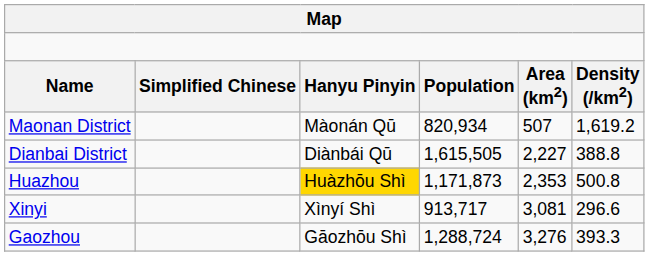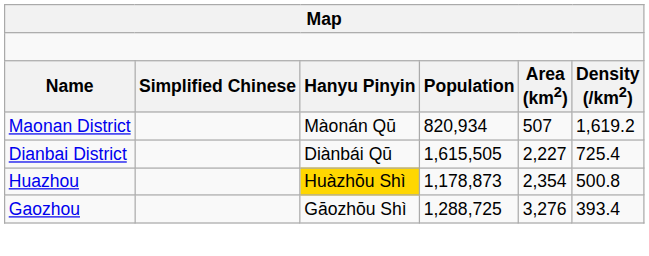(598, 154) 388.8 -> (598, 154) 725.4
(463, 182) 1,171,873 -> (463, 182) 1,178,873
(545, 182) 2,353 -> (545, 182) 2,354
- row: (28, 210)
(463, 237) 1,288,724 -> (463, 210) 1,288,725
(598, 237) 393.3 -> (598, 210) 393.4
